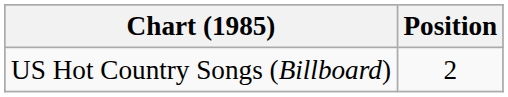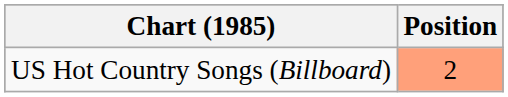(450, 69) no background -> (450, 69) lightsalmon background
